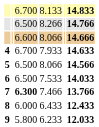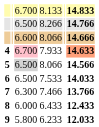(26, 51) no background -> (26, 51) pink background
(81, 51) no background -> (81, 51) lightsalmon background
(26, 65) no background -> (26, 65) lightgrey background
(26, 92) bold -> (26, 92) normal
